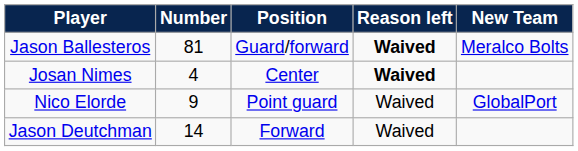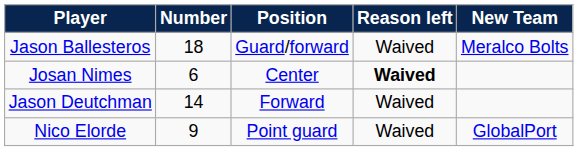(194, 46) 81 -> (194, 46) 18
(405, 46) bold -> (405, 46) normal
(194, 74) 4 -> (194, 74) 6
rows swapped: (80, 131) <-> (80, 103)
